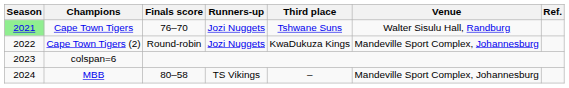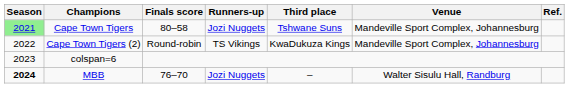(174, 28) 76–70 -> (174, 28) 80–58
(447, 28) Walter Sisulu Hall, Randburg -> (447, 28) Mandeville Sport Complex, Johannesburg
(236, 43) Jozi Nuggets -> (236, 43) TS Vikings
(24, 75) normal -> (24, 75) bold
(174, 75) 80–58 -> (174, 75) 76–70
(236, 75) TS Vikings -> (236, 75) Jozi Nuggets
(447, 75) Mandeville Sport Complex, Johannesburg -> (447, 75) Walter Sisulu Hall, Randburg
